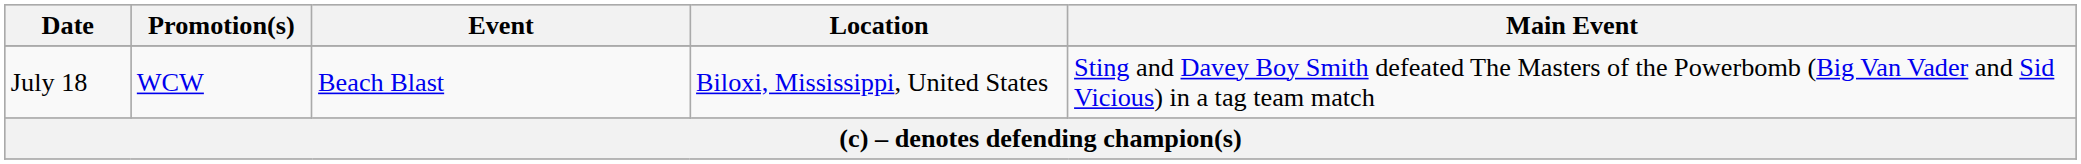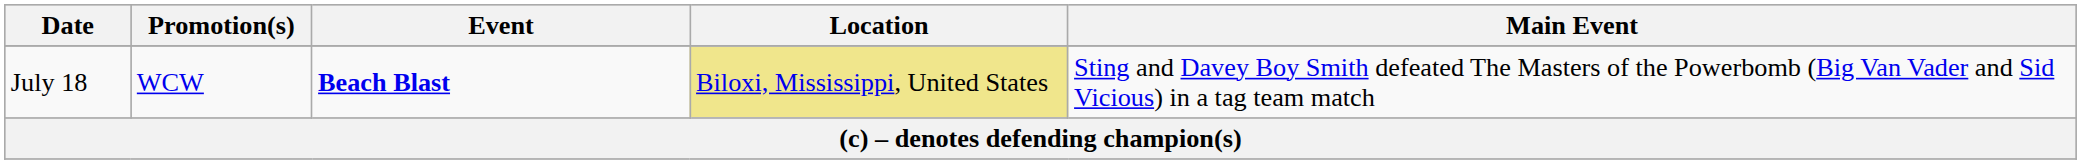(381, 81) normal -> (384, 81) bold
(872, 81) no background -> (872, 81) khaki background
